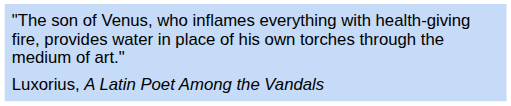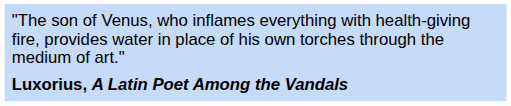(168, 85) normal -> (180, 85) bold
